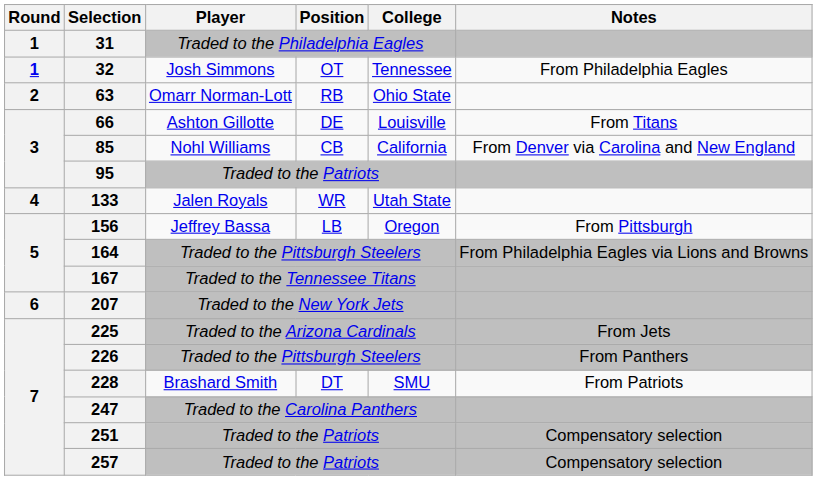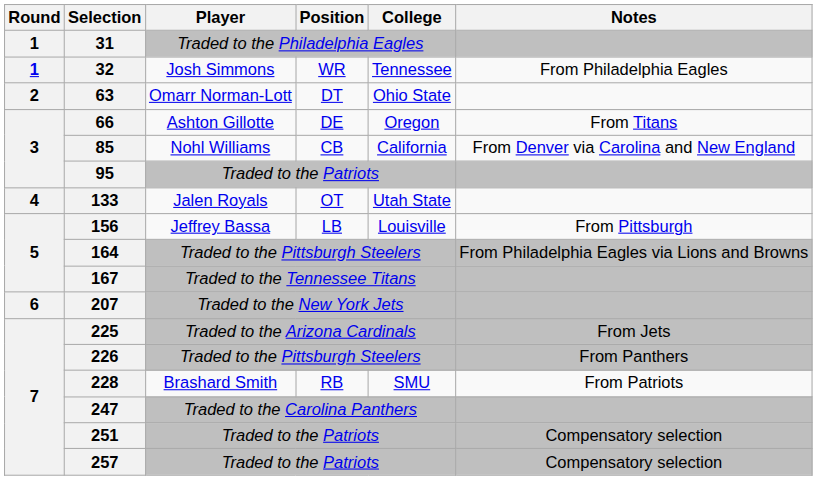(332, 69) OT -> (332, 69) WR
(332, 95) RB -> (332, 95) DT
(412, 122) Louisville -> (412, 122) Oregon
(332, 200) WR -> (332, 200) OT
(412, 226) Oregon -> (412, 226) Louisville
(332, 383) DT -> (332, 383) RB
